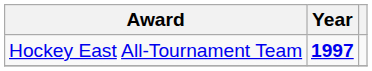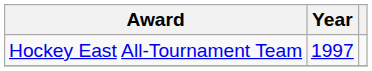(332, 50) bold -> (332, 50) normal
